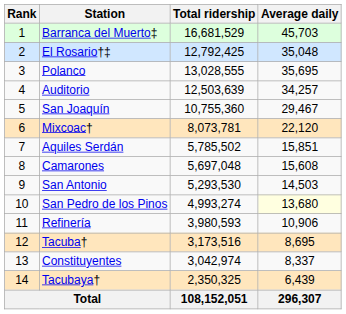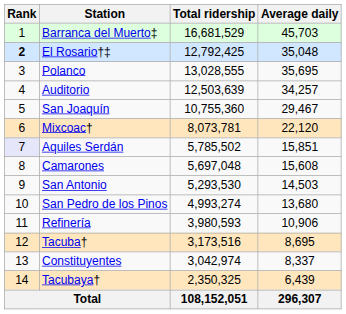(22, 52) normal -> (22, 52) bold
(22, 147) no background -> (22, 147) lavender background
(300, 204) lightyellow background -> (300, 204) no background
